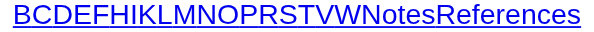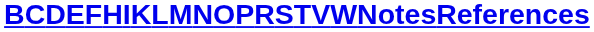(297, 15) normal -> (297, 15) bold
